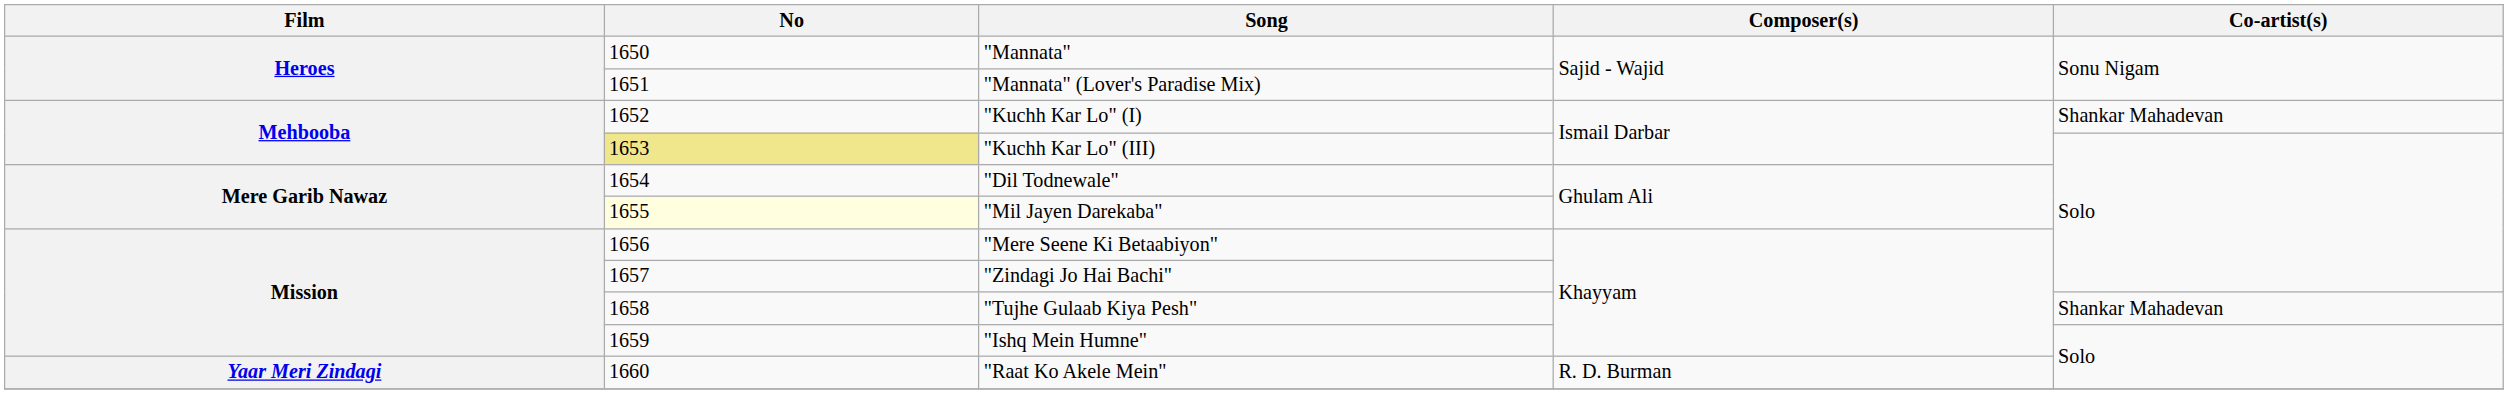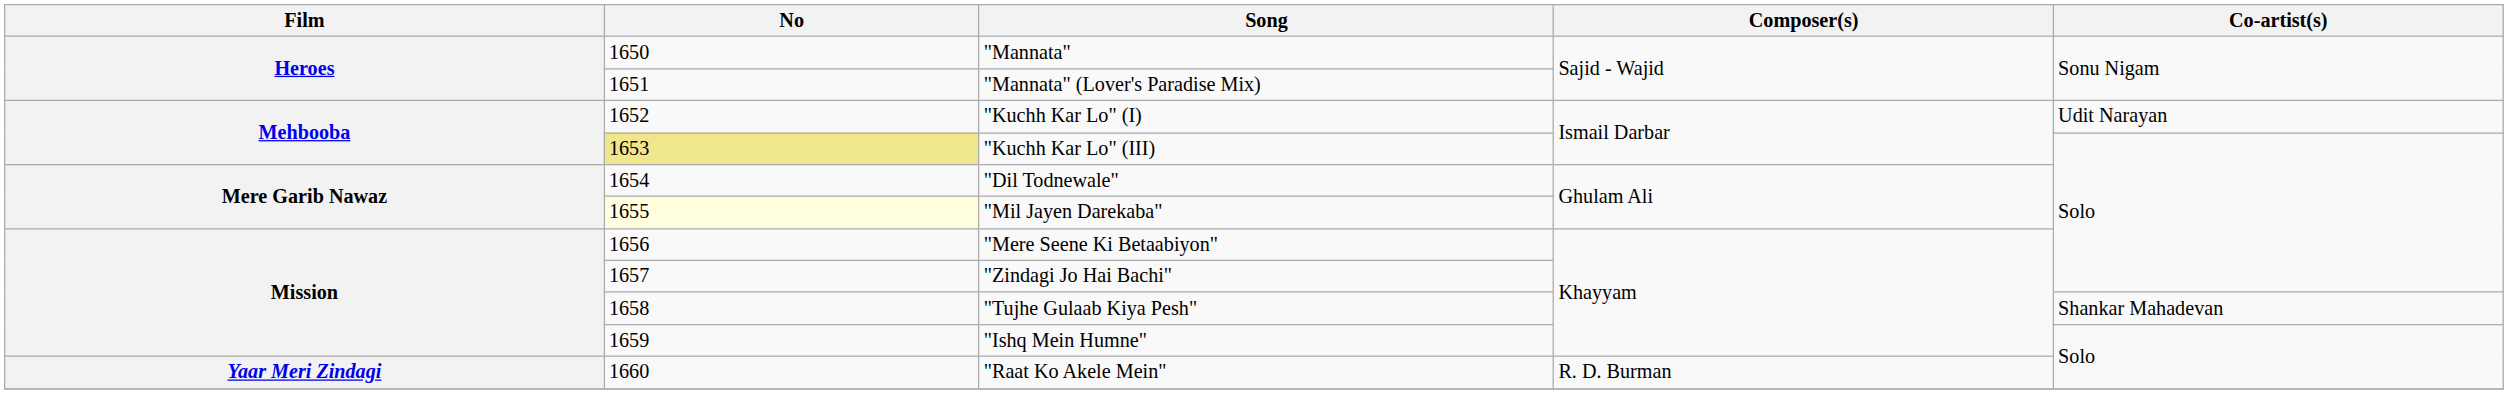(2141, 116) Shankar Mahadevan -> (2113, 116) Udit Narayan
